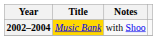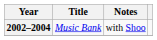(78, 27) gold background -> (78, 27) no background
